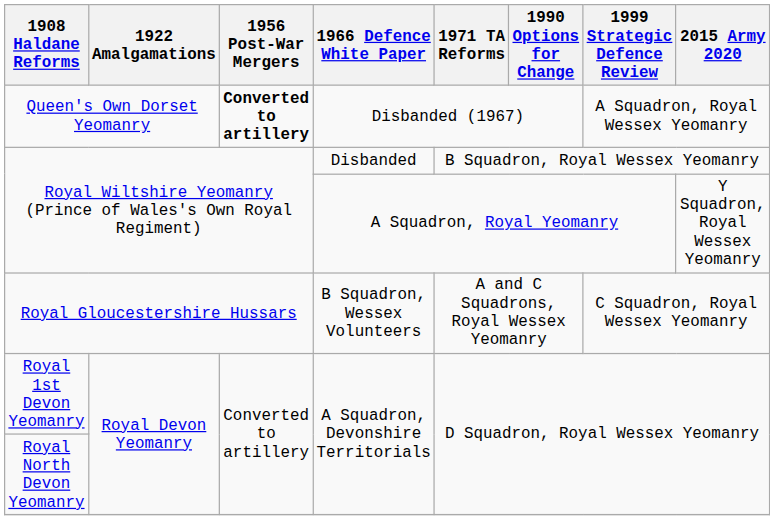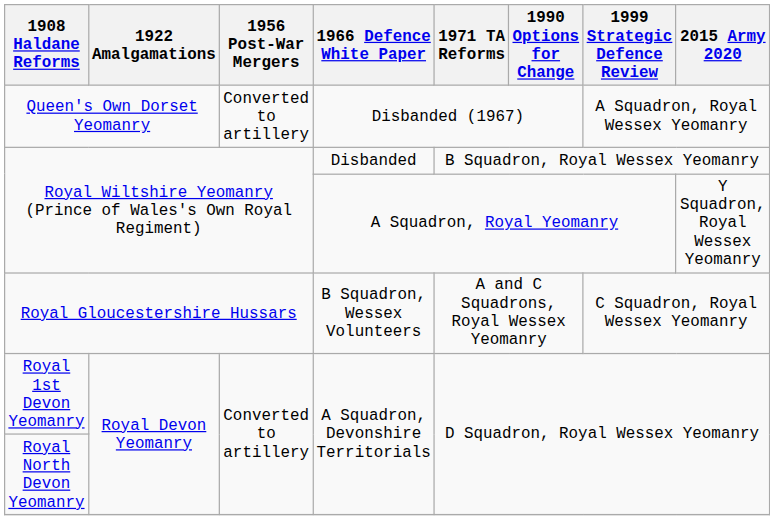(266, 117) bold -> (266, 117) normal
